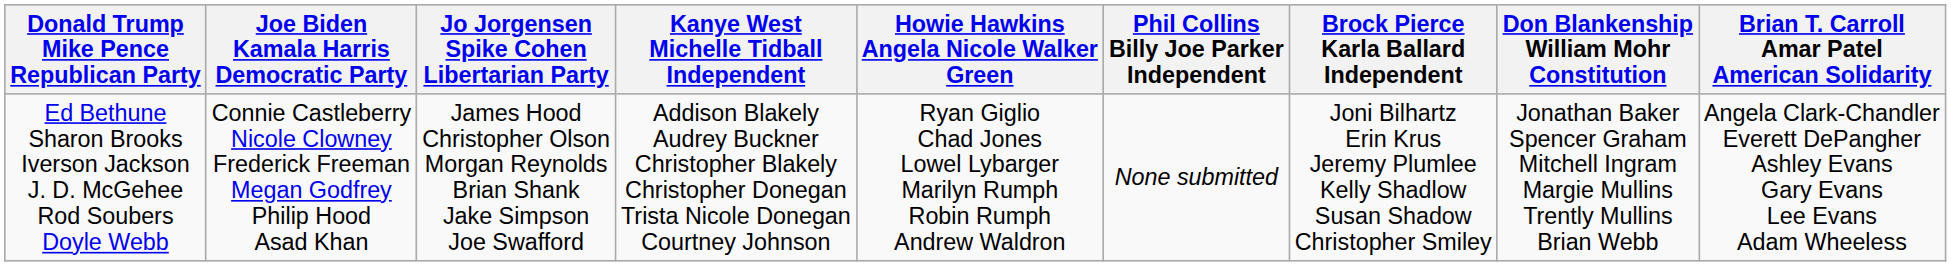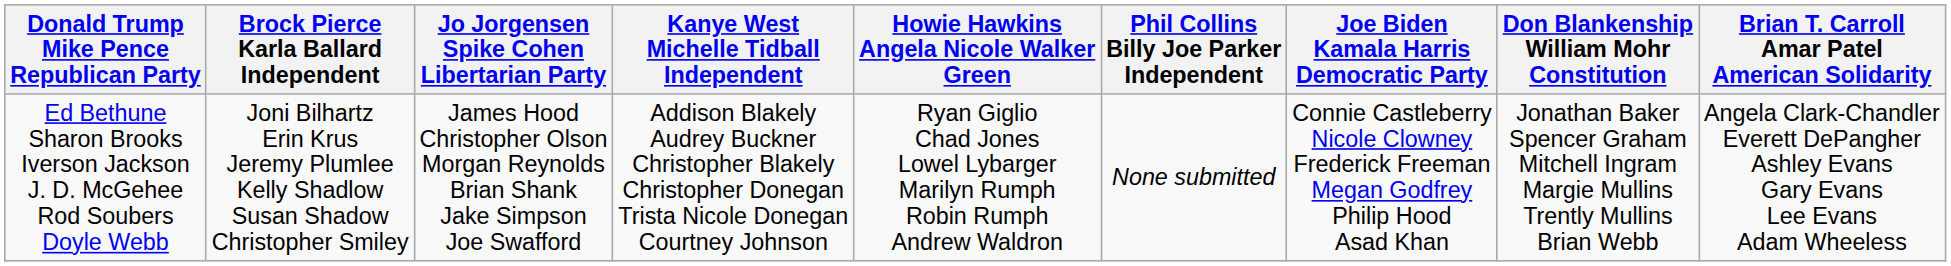columns swapped: (311, 50) <-> (1393, 50)
